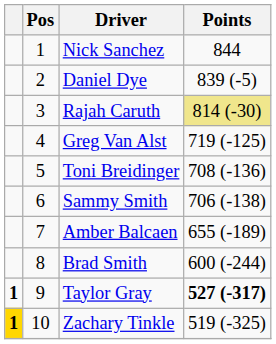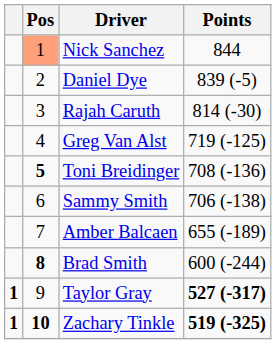(40, 50) no background -> (40, 50) lightsalmon background
(227, 110) khaki background -> (227, 110) no background
(40, 171) normal -> (40, 171) bold
(40, 262) normal -> (40, 262) bold
(13, 323) gold background -> (13, 323) no background
(40, 323) normal -> (40, 323) bold
(227, 323) normal -> (227, 323) bold
